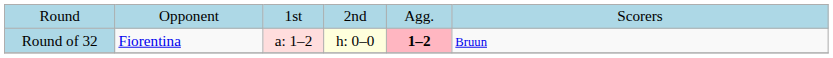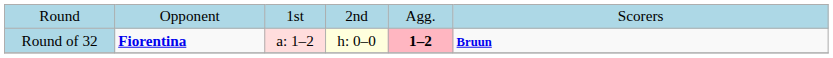(150, 40) normal -> (152, 40) bold
(471, 41) normal -> (474, 40) bold
